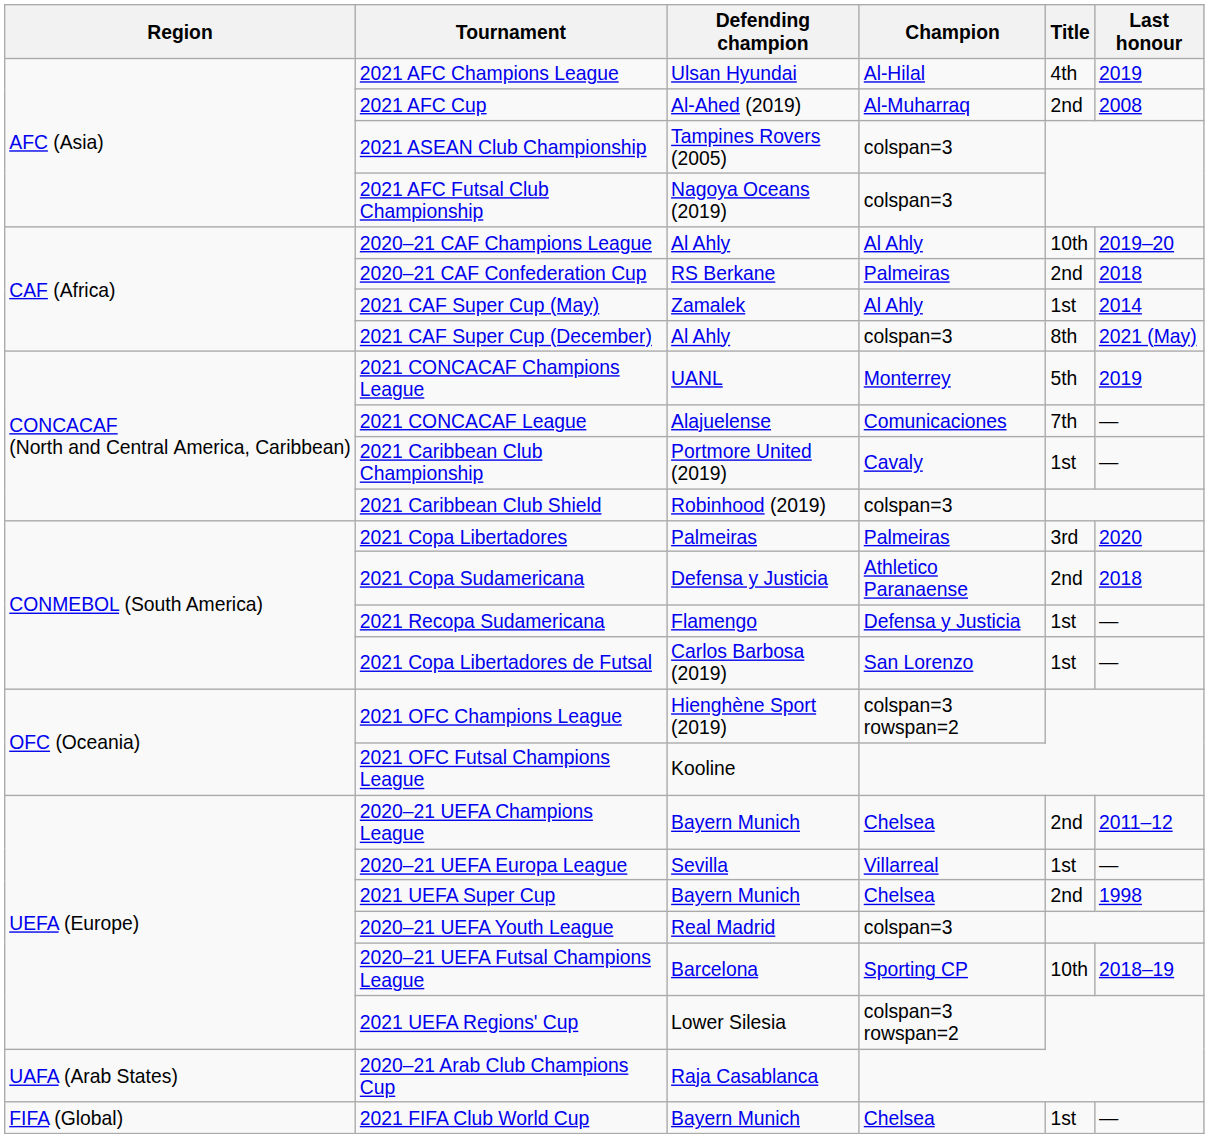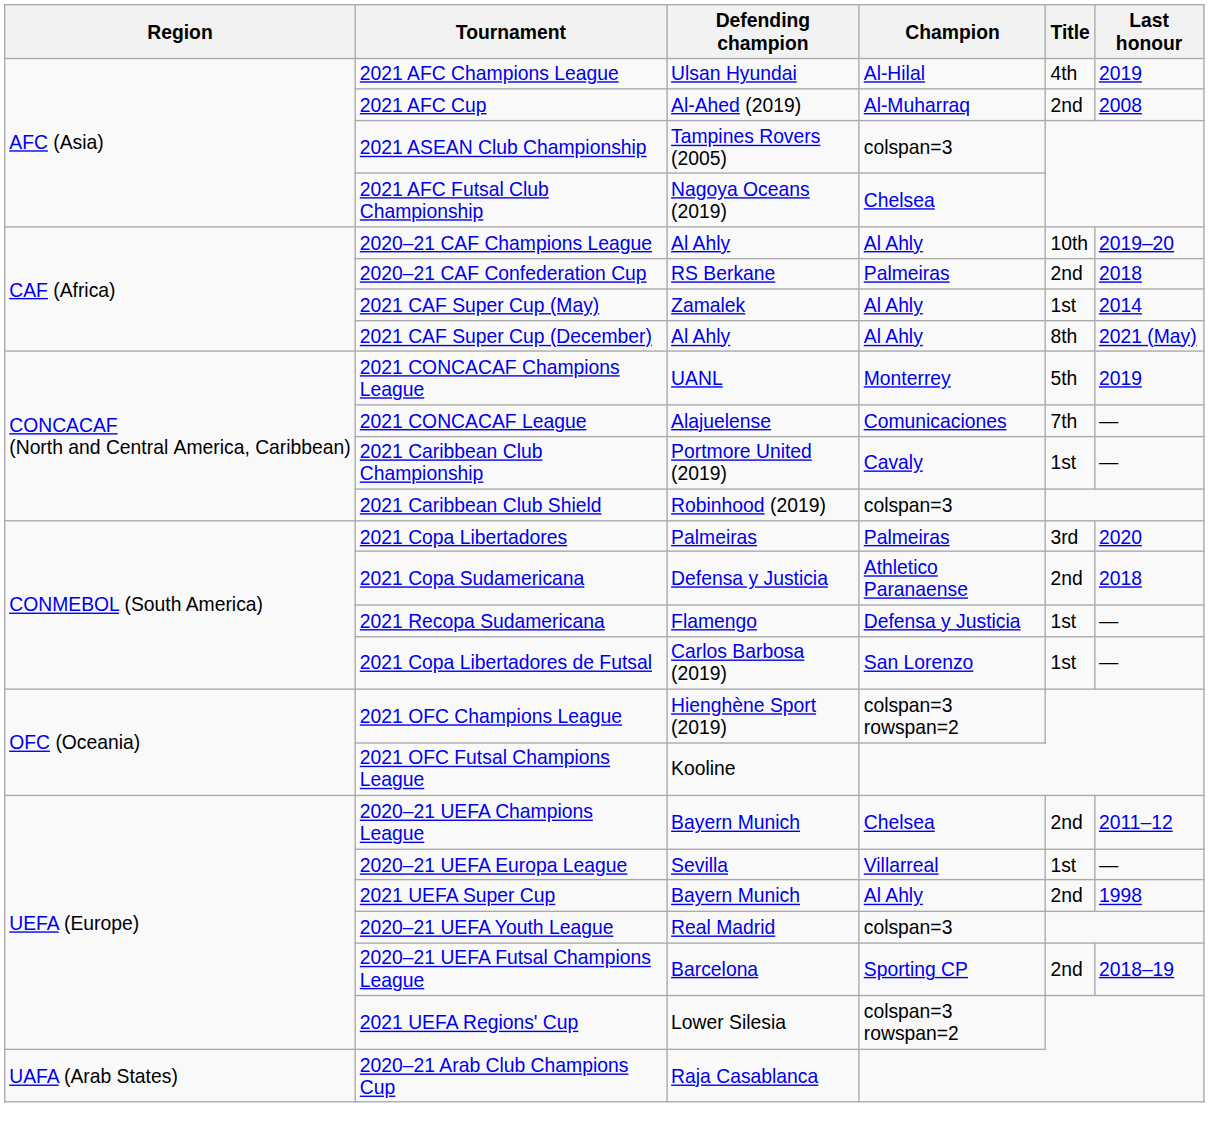(908, 200) colspan=3 -> (899, 200) Chelsea
(908, 336) colspan=3 -> (893, 336) Al Ahly
(899, 896) Chelsea -> (893, 896) Al Ahly
(1069, 969) 10th -> (1067, 969) 2nd
- row: (475, 1118)
